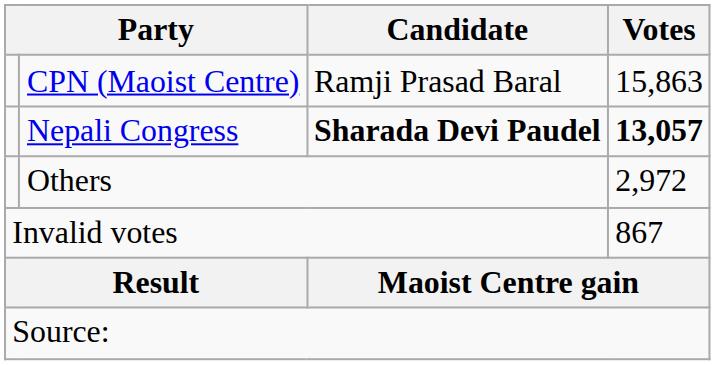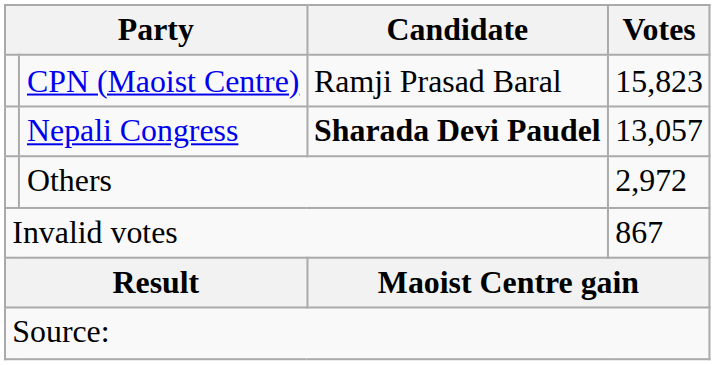(659, 80) 15,863 -> (659, 80) 15,823
(659, 130) bold -> (659, 130) normal
